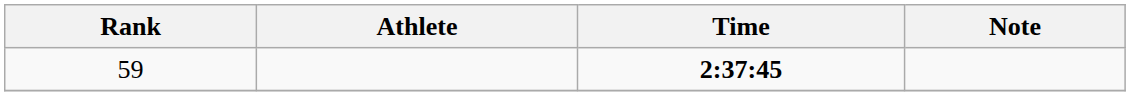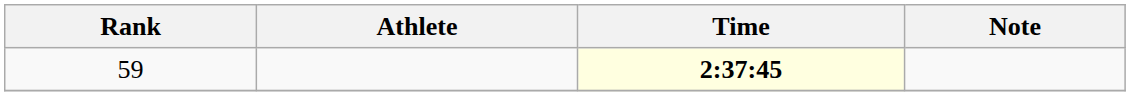(741, 68) no background -> (741, 68) lightyellow background
